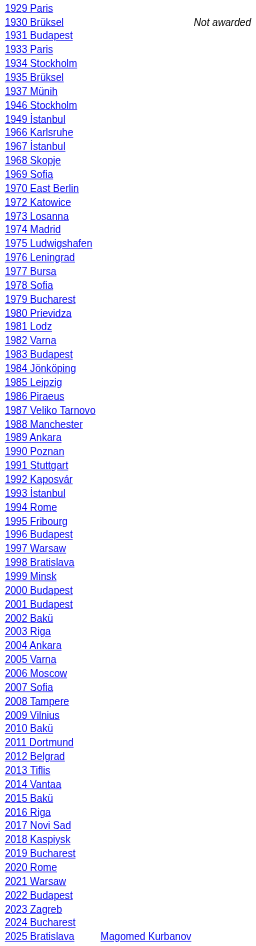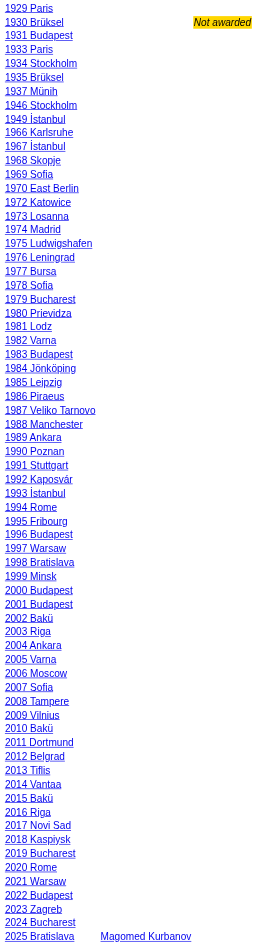(222, 22) no background -> (222, 22) gold background
